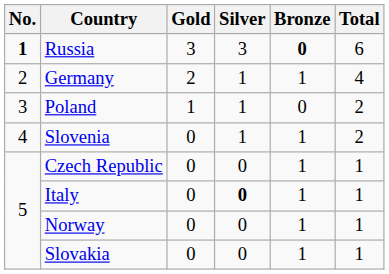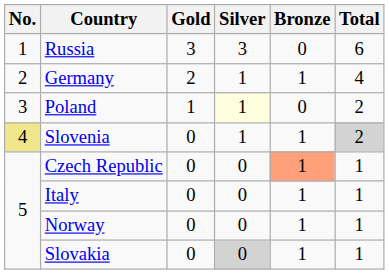(23, 48) bold -> (23, 48) normal
(302, 48) bold -> (302, 48) normal
(242, 107) no background -> (242, 107) lightyellow background
(23, 136) no background -> (23, 136) khaki background
(359, 136) no background -> (359, 136) lightgrey background
(302, 166) no background -> (302, 166) lightsalmon background
(242, 195) bold -> (242, 195) normal
(242, 254) no background -> (242, 254) lightgrey background
